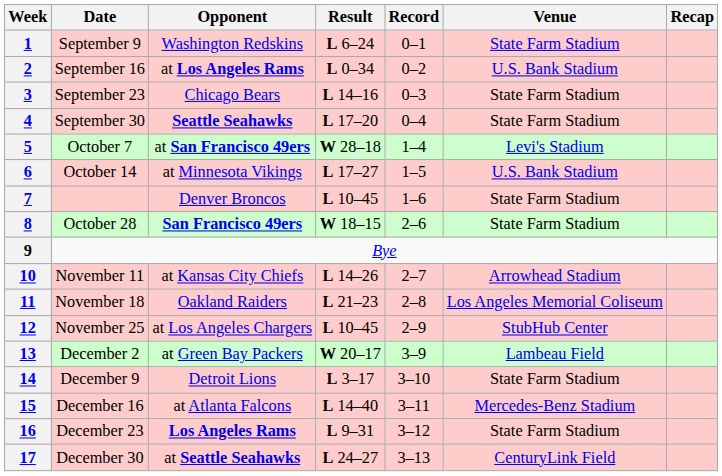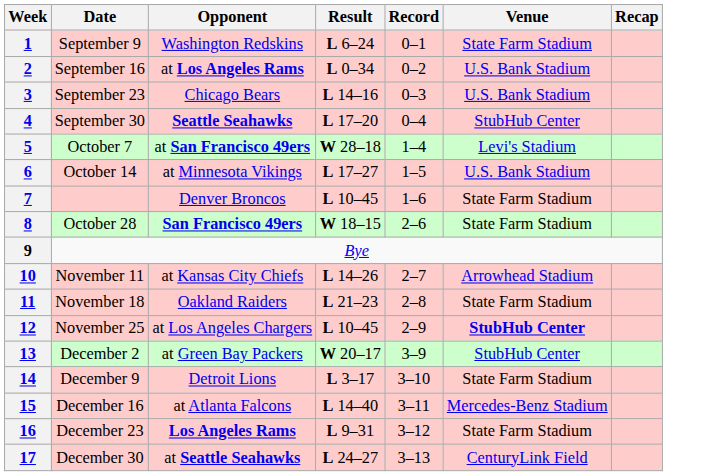(555, 95) State Farm Stadium -> (527, 95) U.S. Bank Stadium
(555, 120) State Farm Stadium -> (527, 120) StubHub Center
(555, 302) Los Angeles Memorial Coliseum -> (527, 302) State Farm Stadium
(555, 328) normal -> (527, 328) bold
(555, 353) Lambeau Field -> (527, 353) StubHub Center
